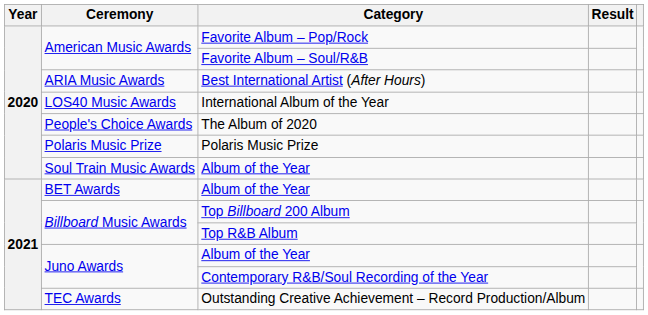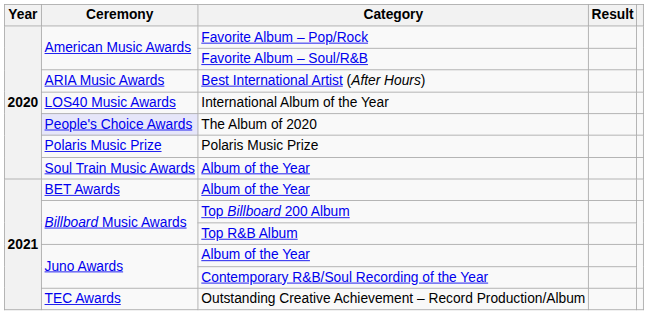(118, 124) no background -> (118, 124) lavender background
